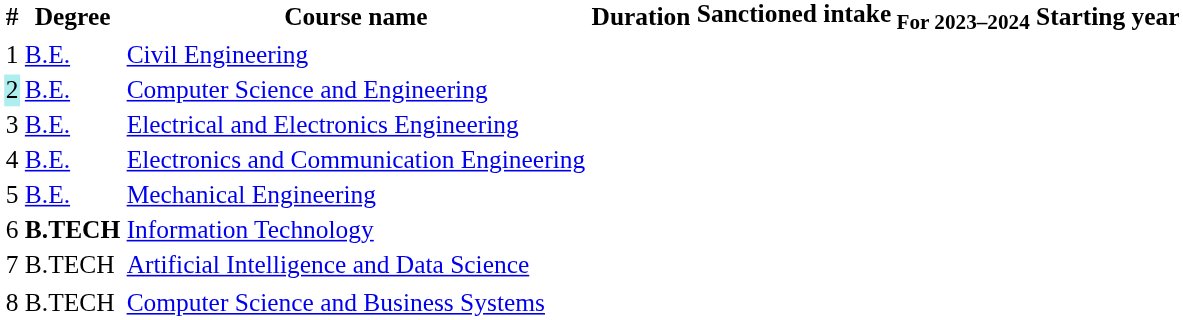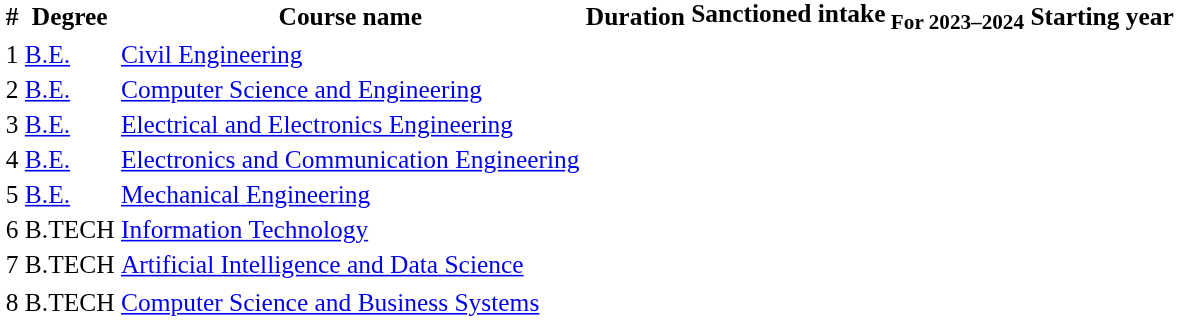(12, 90) paleturquoise background -> (12, 90) no background
(73, 230) bold -> (70, 230) normal
